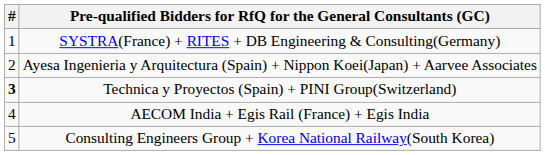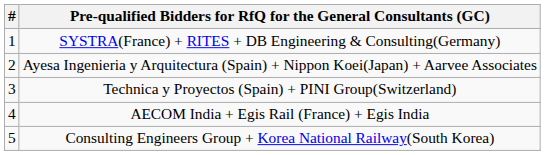(12, 89) bold -> (12, 89) normal
